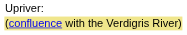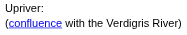(93, 23) khaki background -> (93, 23) no background
